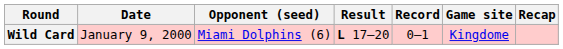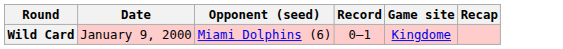- column: (363, 15)
